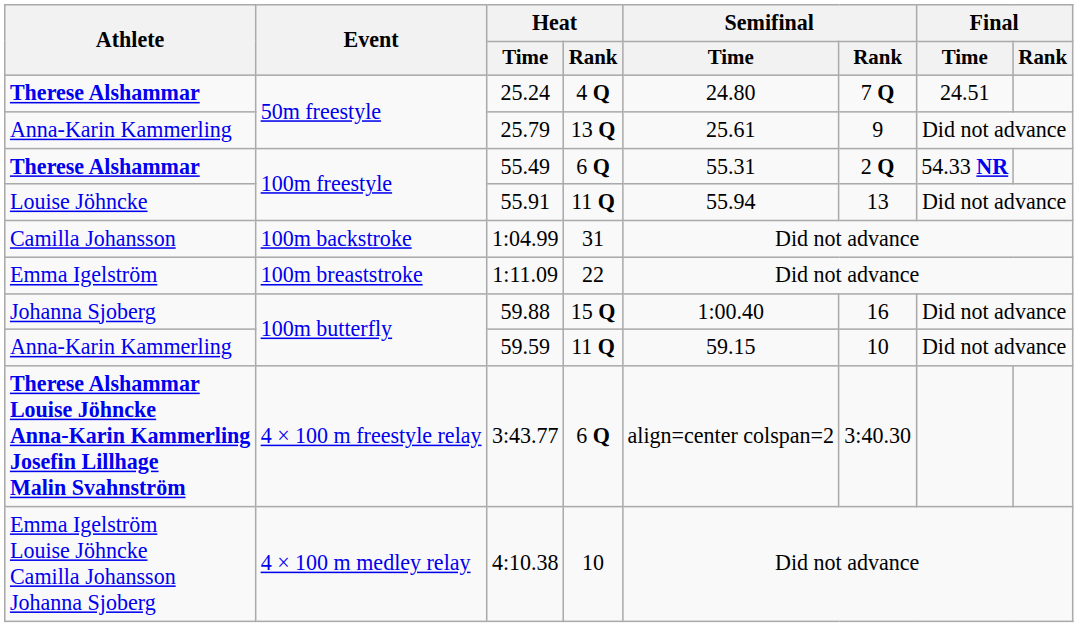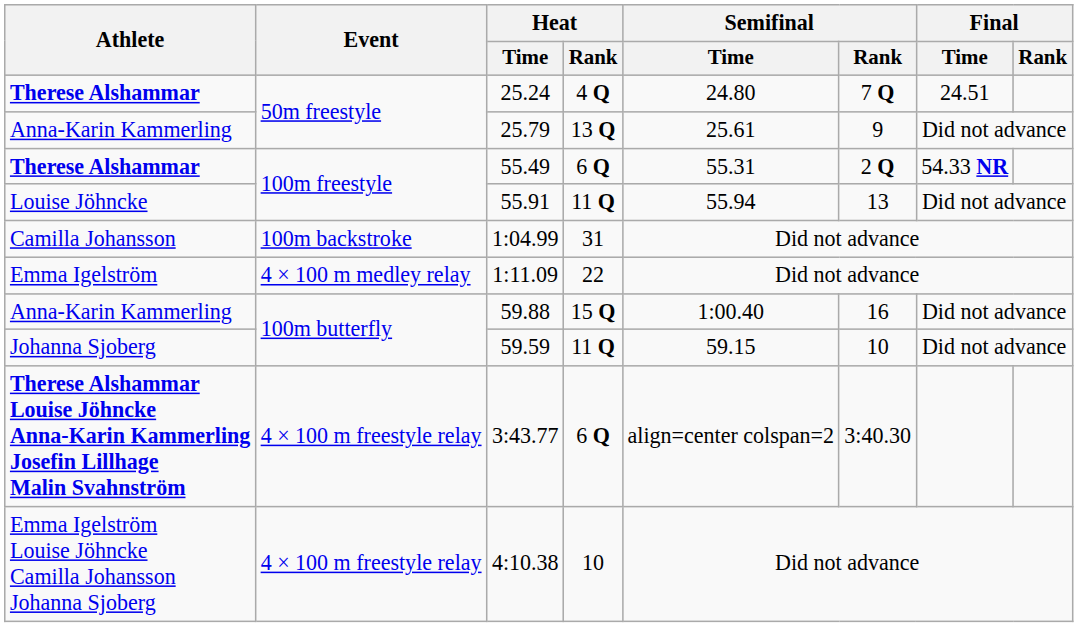(342, 275) 100m breaststroke -> (366, 275) 4 × 100 m medley relay
(83, 311) Johanna Sjoberg -> (121, 311) Anna-Karin Kammerling
(121, 348) Anna-Karin Kammerling -> (83, 348) Johanna Sjoberg
(366, 563) 4 × 100 m medley relay -> (371, 563) 4 × 100 m freestyle relay
